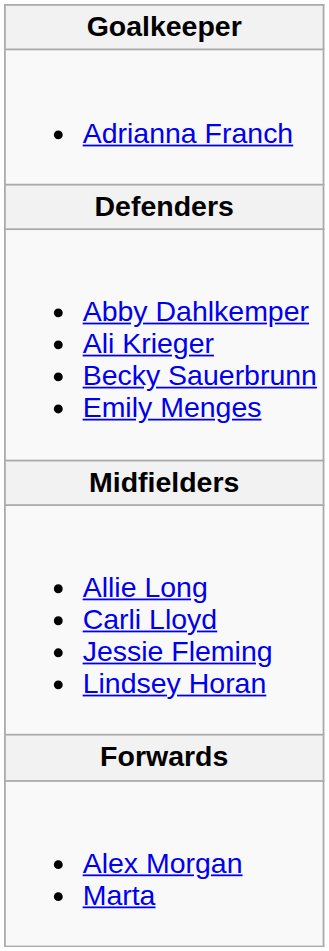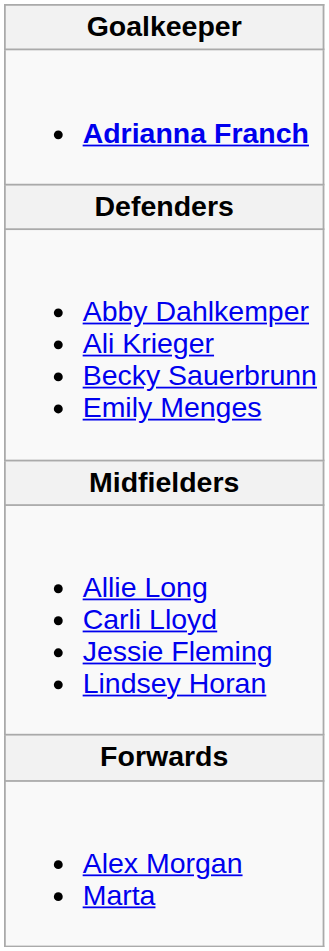(164, 133) normal -> (164, 133) bold
